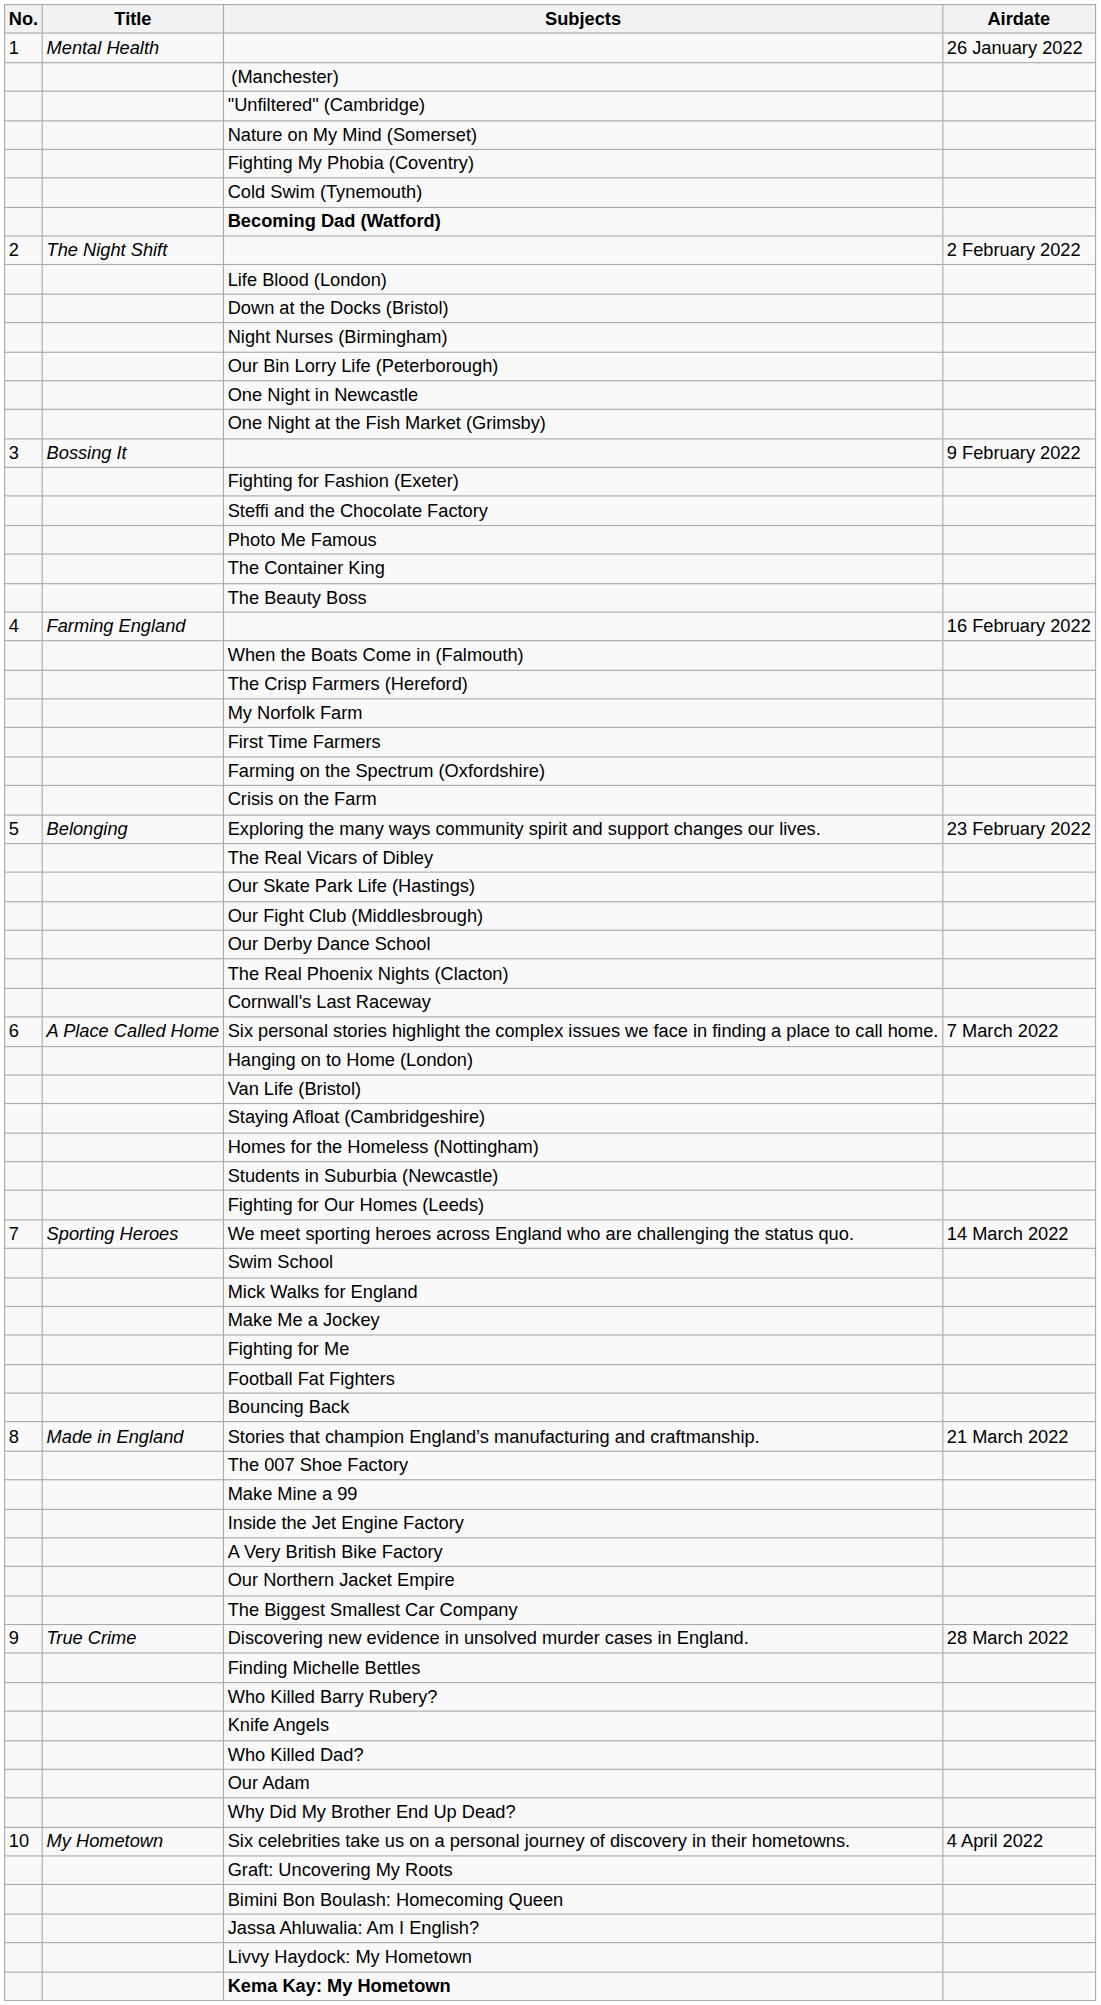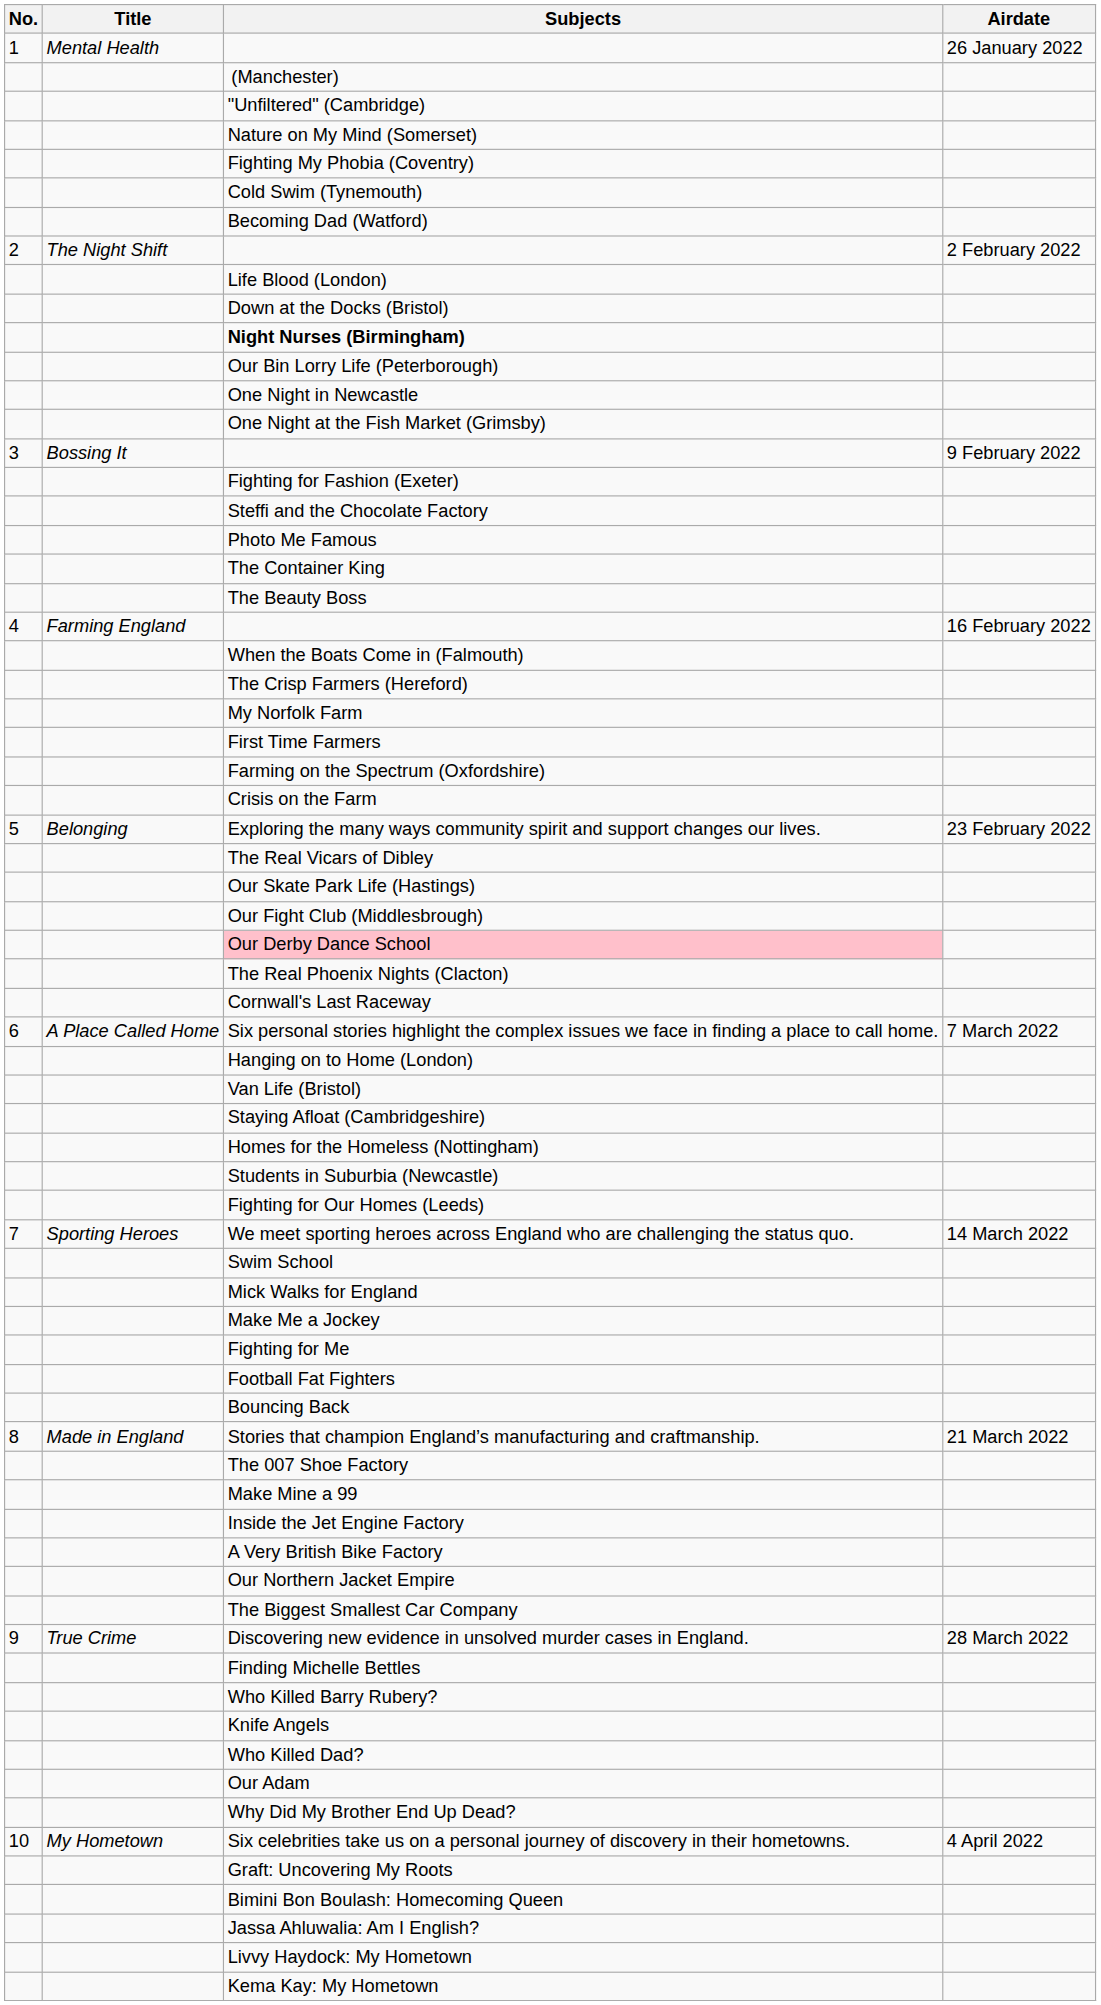(334, 221) bold -> (328, 221) normal
(338, 337) normal -> (346, 337) bold
(329, 944) no background -> (329, 944) pink background
(339, 1986) bold -> (333, 1986) normal
